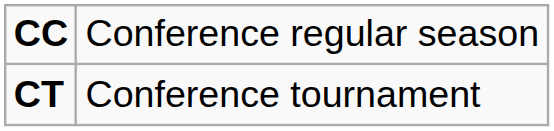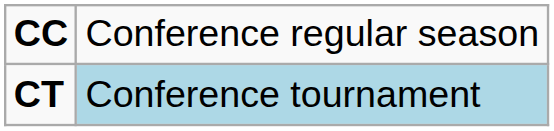(283, 93) no background -> (283, 93) lightblue background
